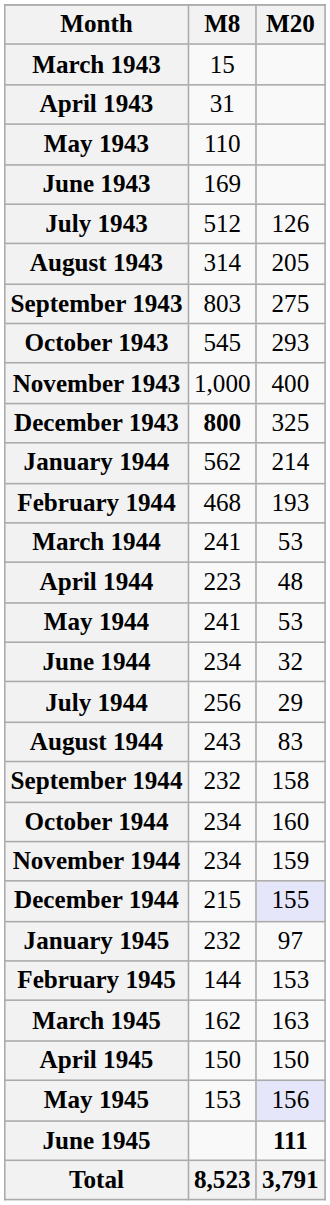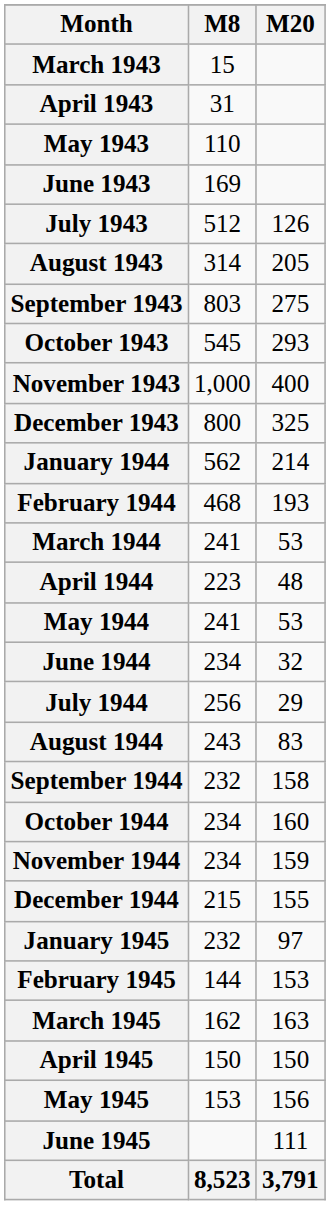(222, 422) bold -> (222, 422) normal
(290, 900) lavender background -> (290, 900) no background
(290, 1100) lavender background -> (290, 1100) no background
(290, 1139) bold -> (290, 1139) normal
